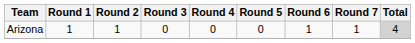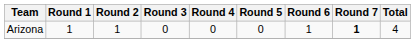(356, 30) normal -> (356, 30) bold
(395, 30) lightgrey background -> (395, 30) no background
